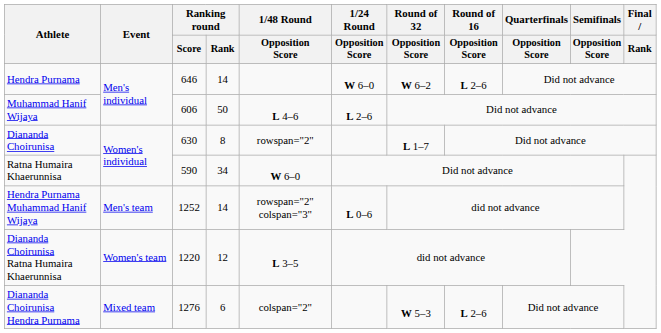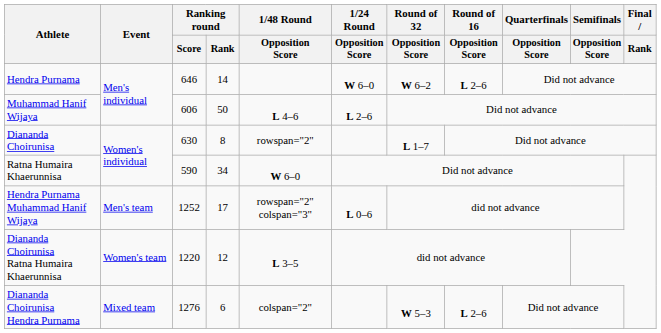(223, 208) 14 -> (223, 208) 17
